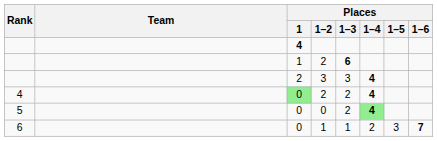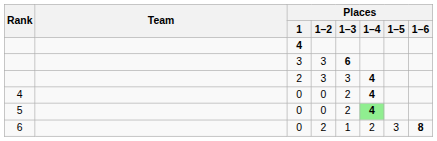(299, 62) 1 -> (299, 62) 3
(323, 62) 2 -> (323, 62) 3
(299, 95) lightgreen background -> (299, 95) no background
(323, 95) 2 -> (323, 95) 0
(323, 128) 1 -> (323, 128) 2
(421, 128) 7 -> (421, 128) 8
